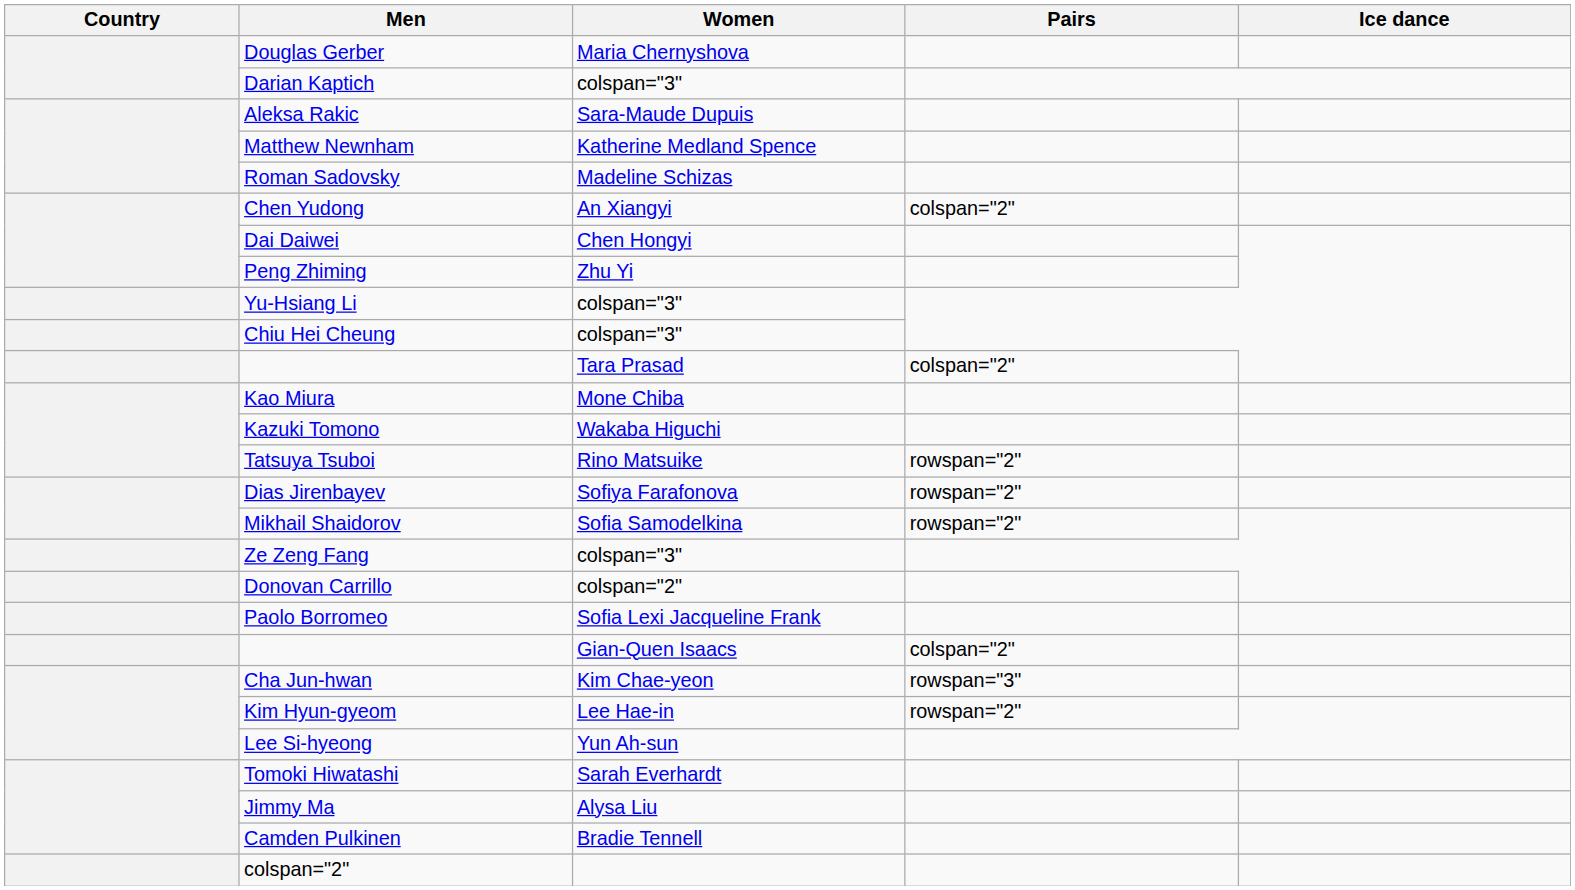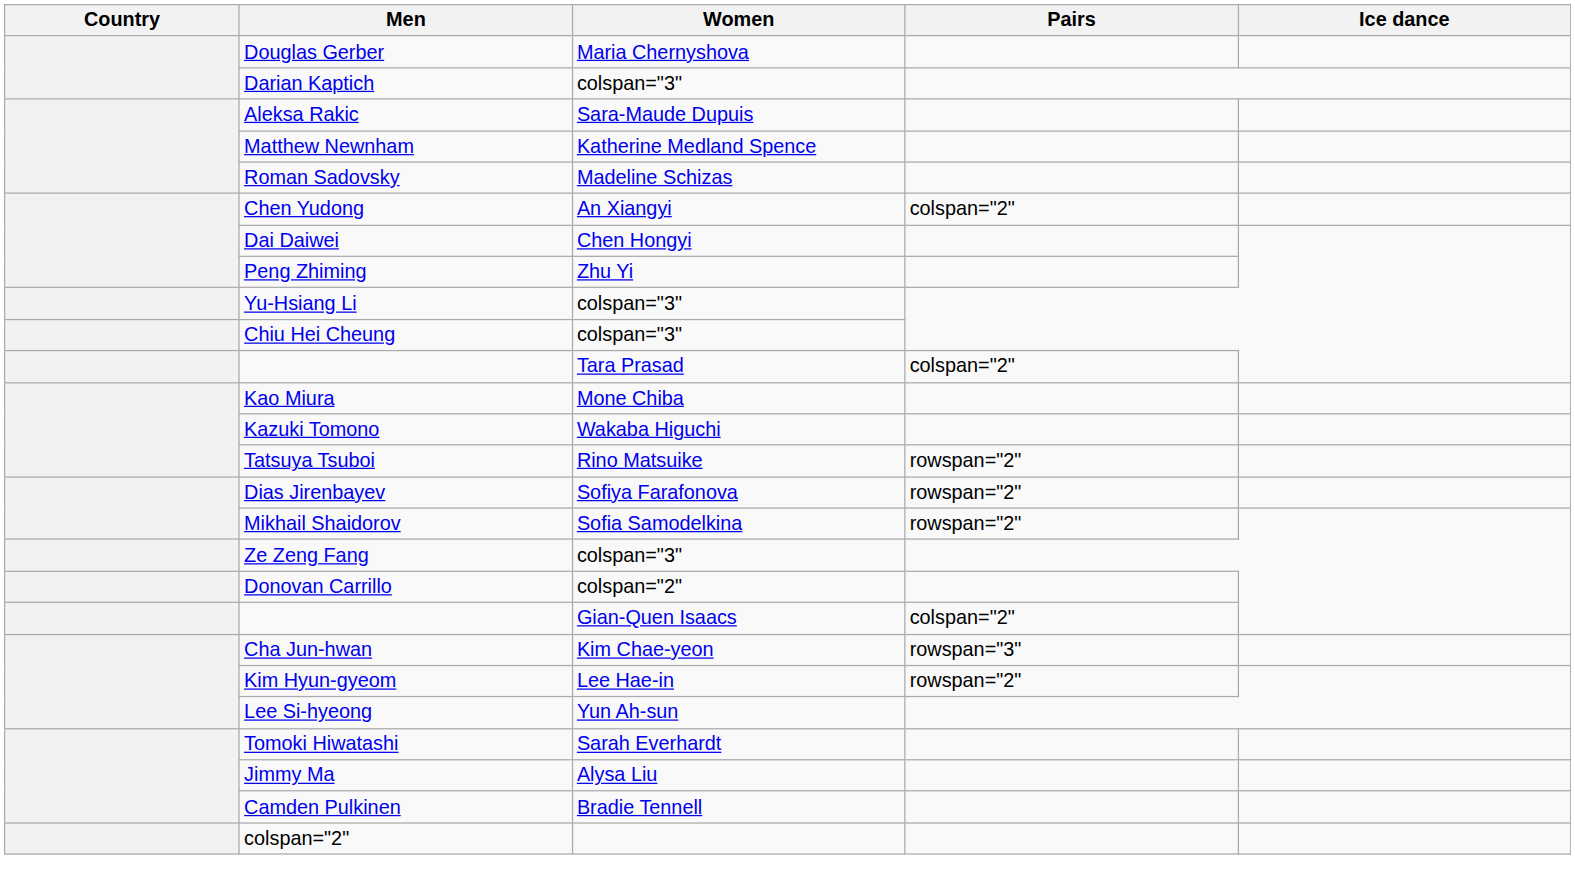- row: (316, 618)
